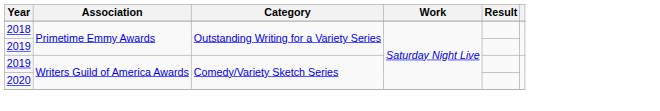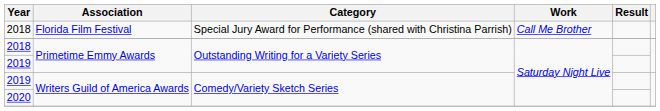+ row: (19, 30)
